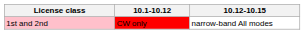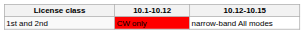(27, 23) pink background -> (27, 23) no background
